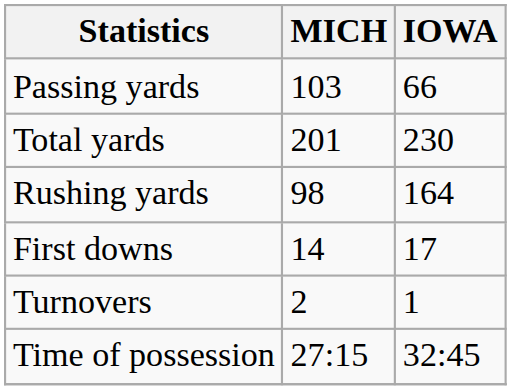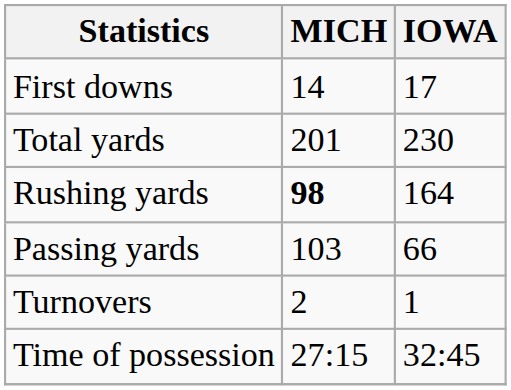rows swapped: (93, 247) <-> (106, 85)
(308, 193) normal -> (308, 193) bold
